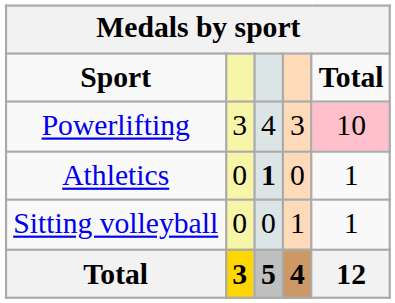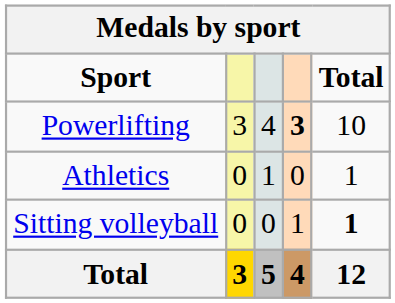(297, 126) normal -> (297, 126) bold
(351, 126) pink background -> (351, 126) no background
(268, 175) bold -> (268, 175) normal
(351, 224) normal -> (351, 224) bold
